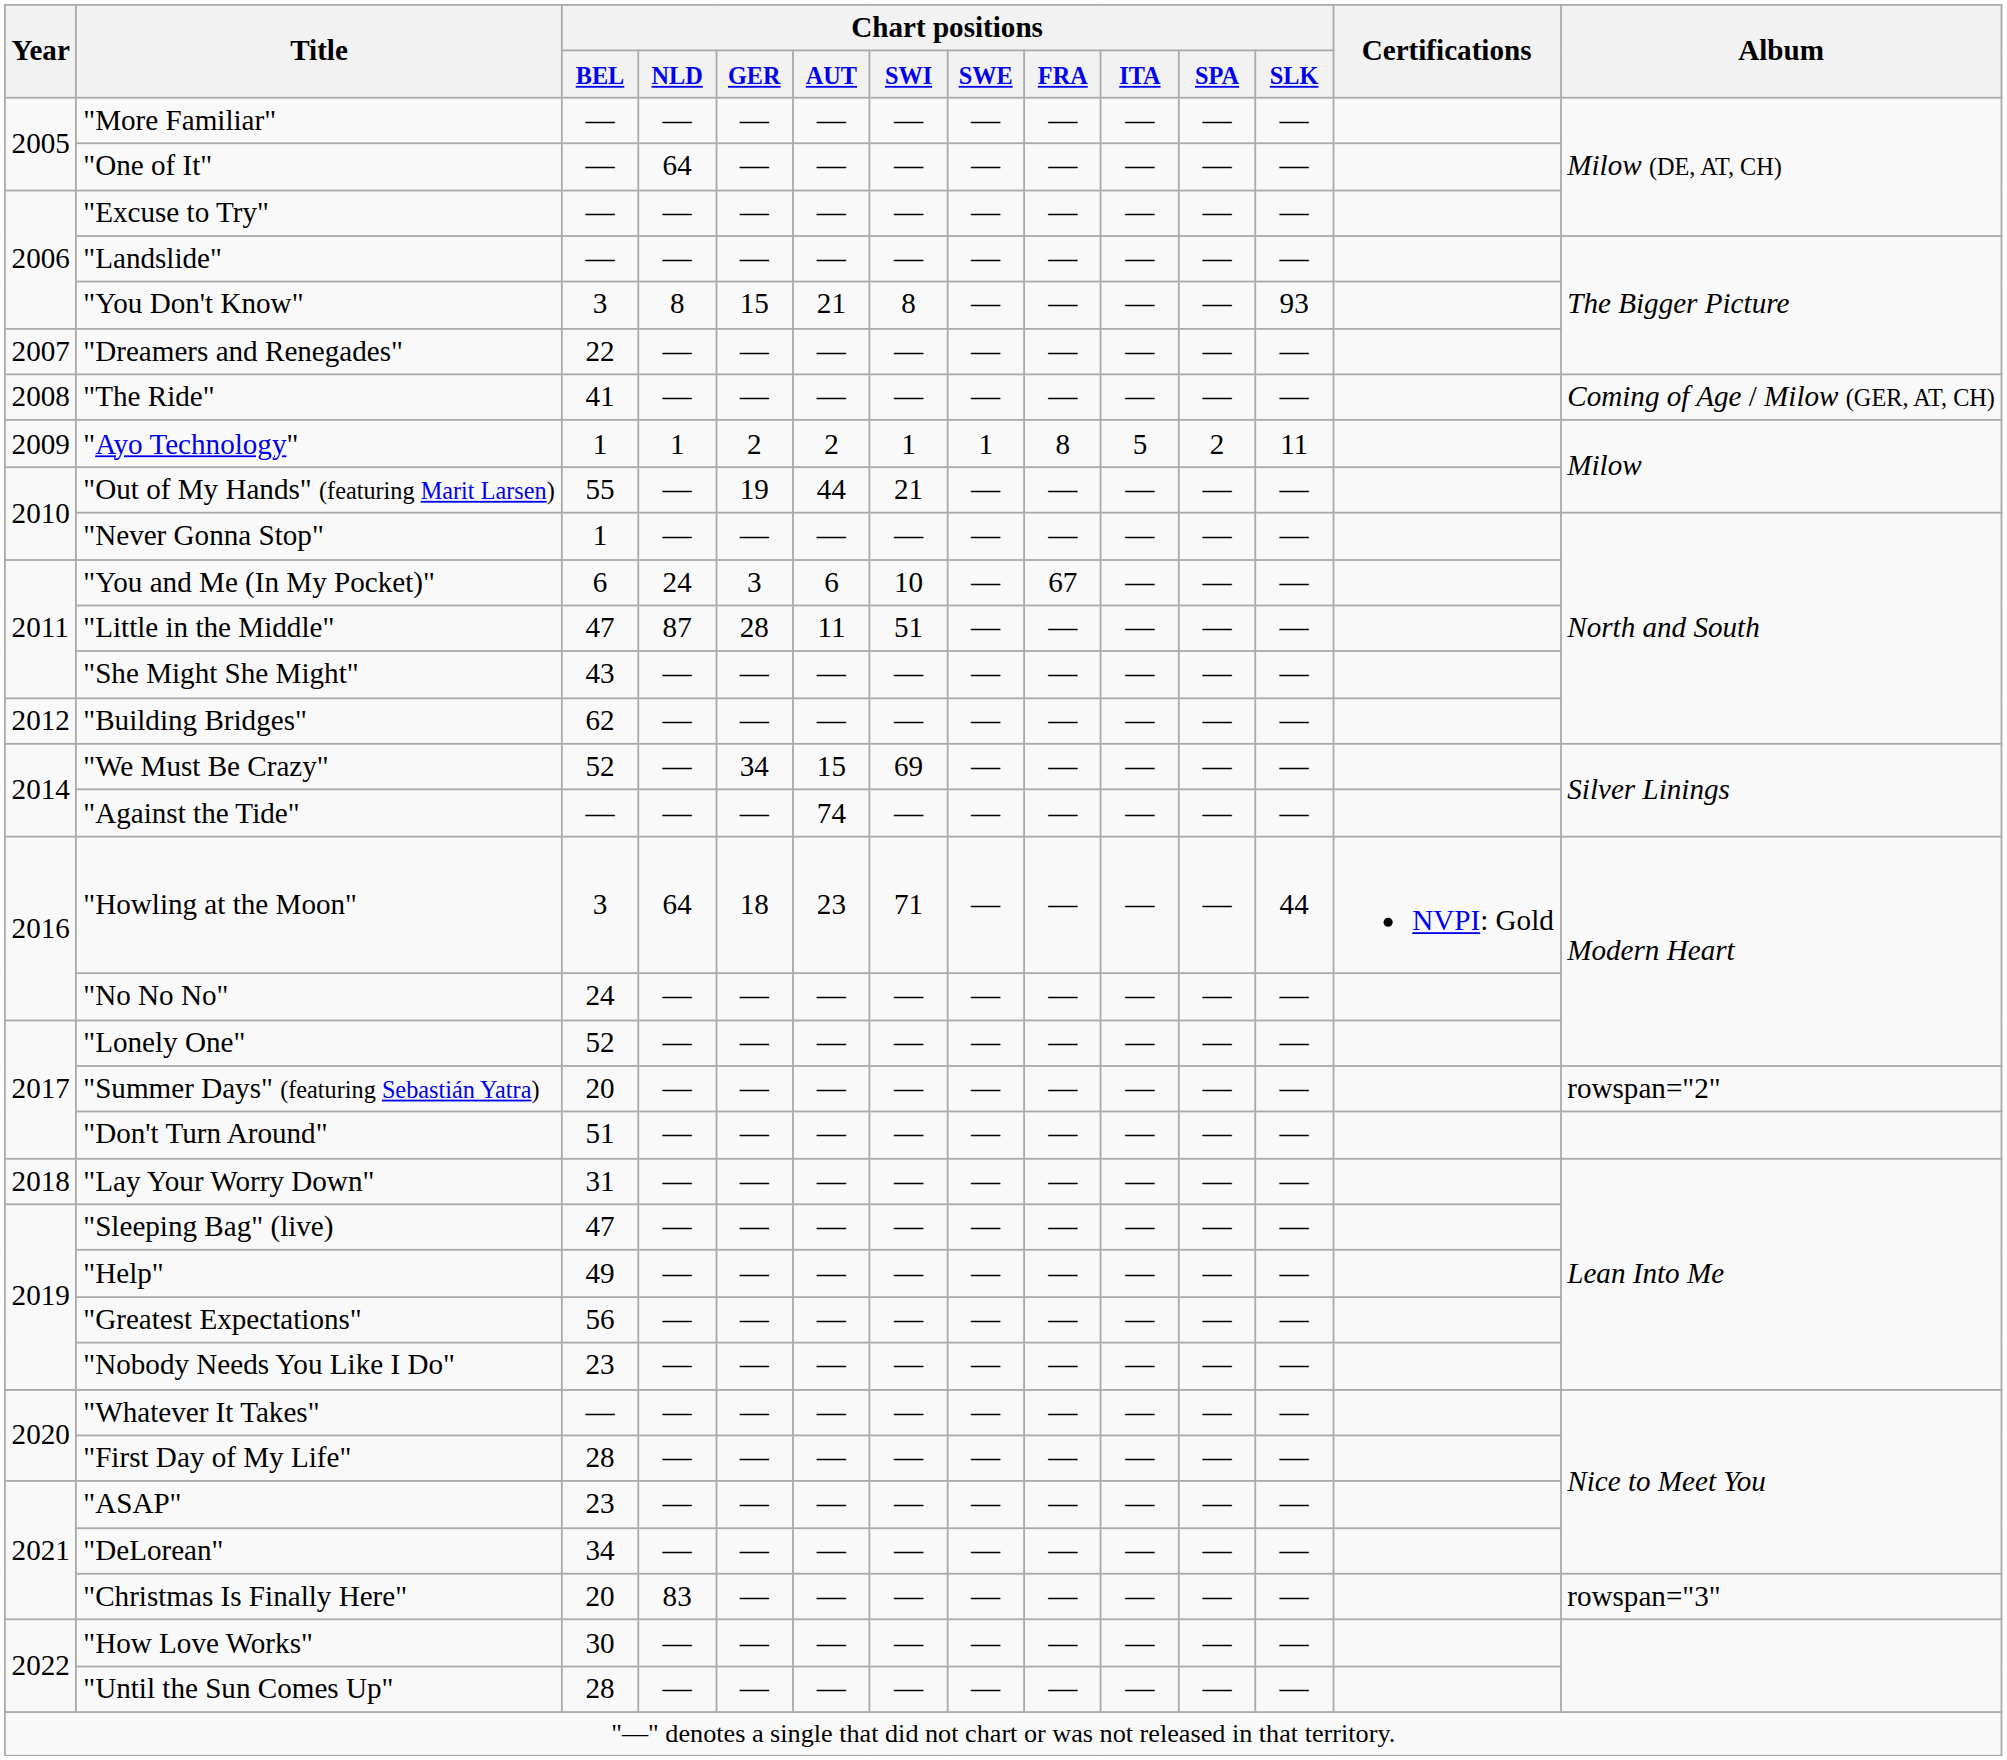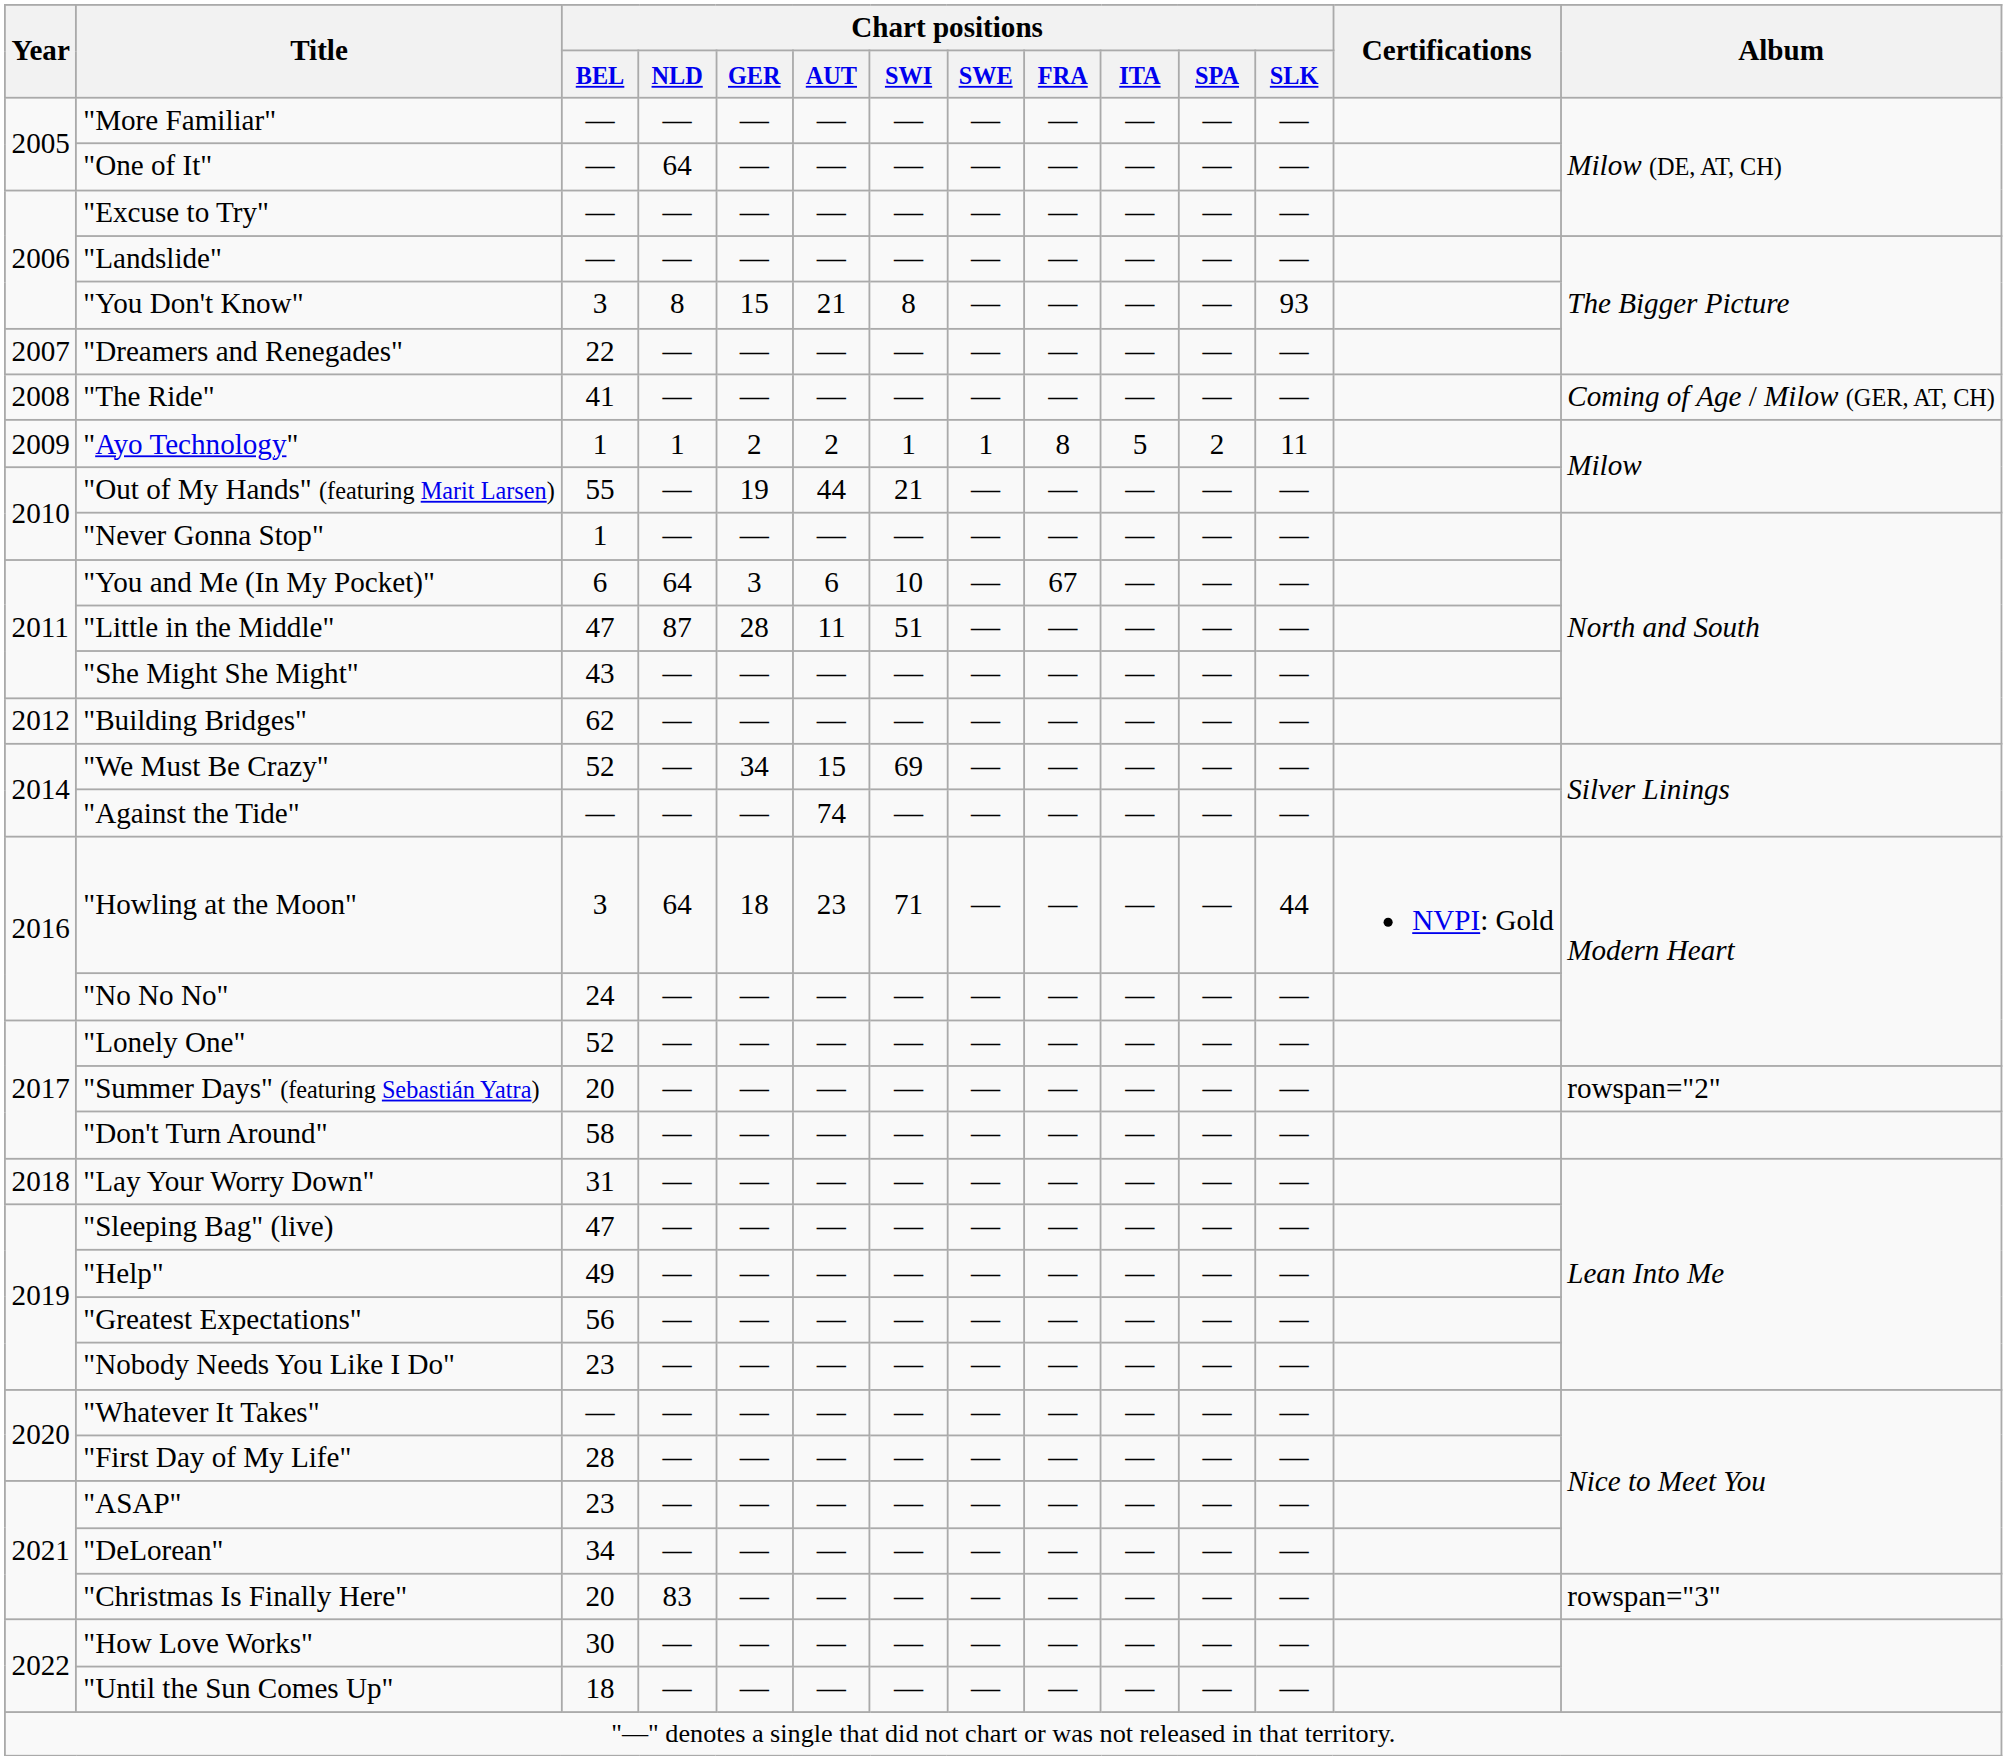(677, 581) 24 -> (677, 581) 64
(600, 1134) 51 -> (600, 1134) 58
(600, 1688) 28 -> (600, 1688) 18
